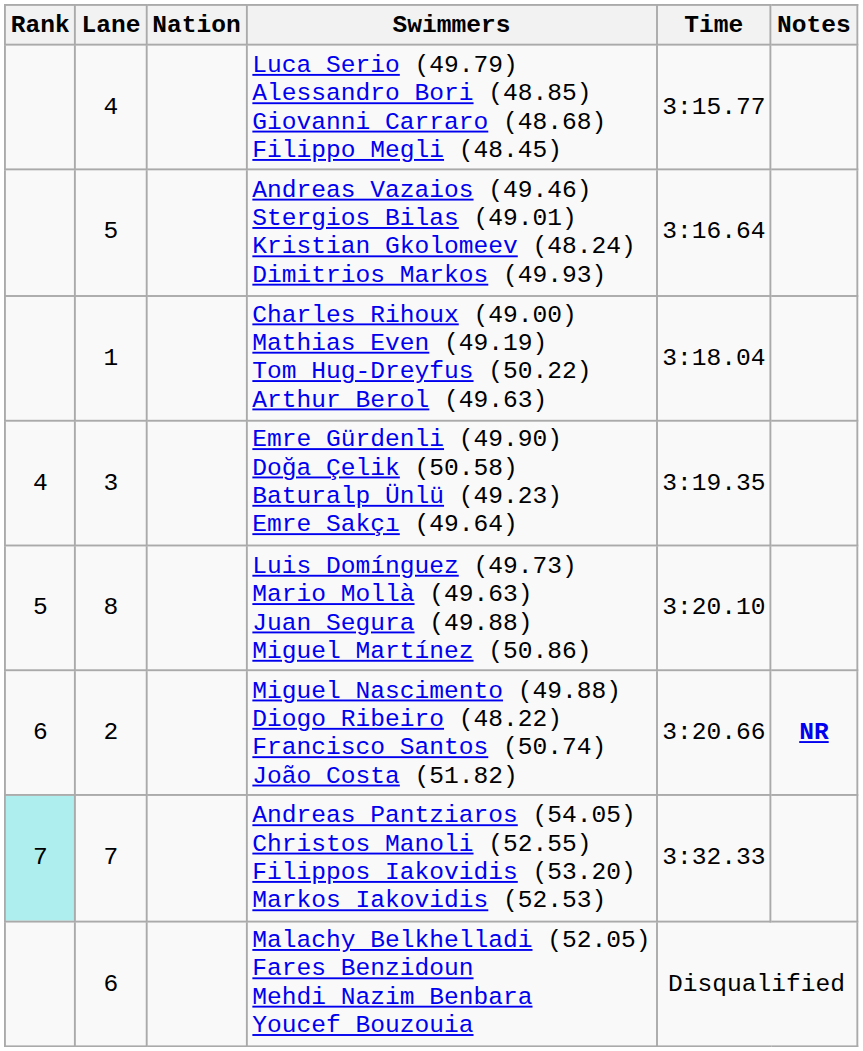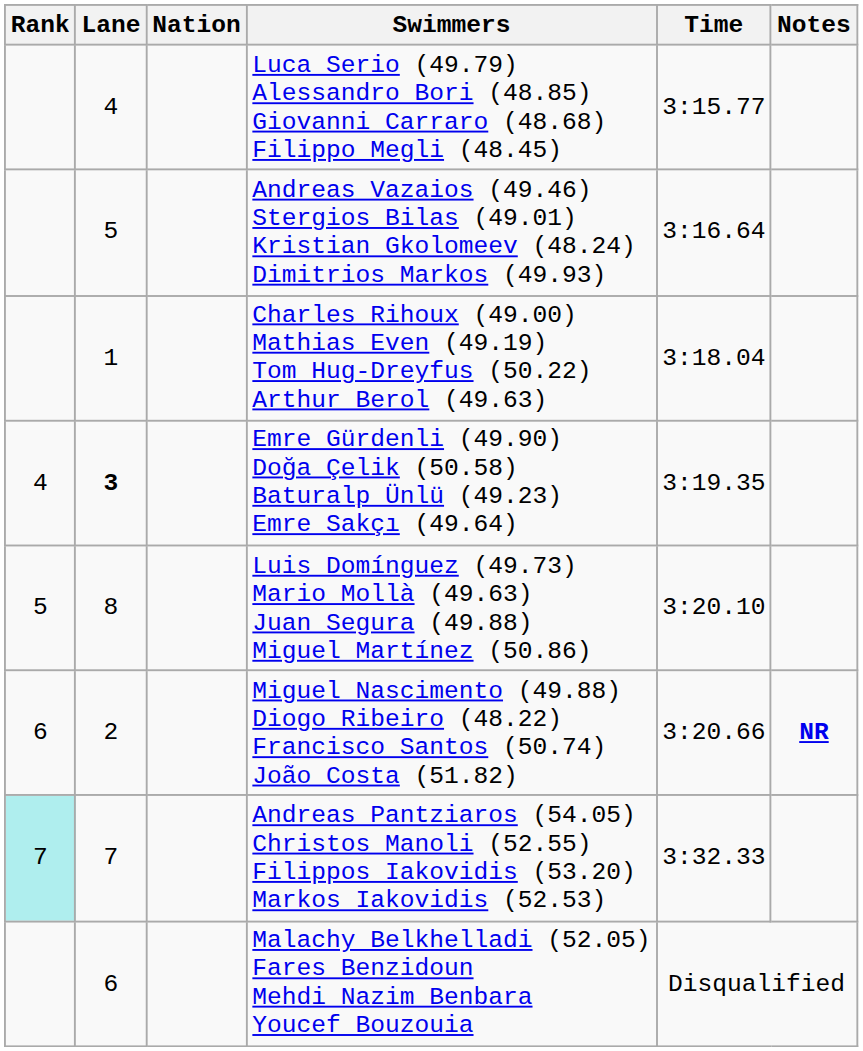(111, 483) normal -> (111, 483) bold
